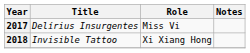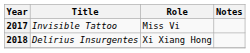(85, 26) Delírius Insurgentes -> (75, 26) Invisible Tattoo
(75, 40) Invisible Tattoo -> (85, 40) Delírius Insurgentes
